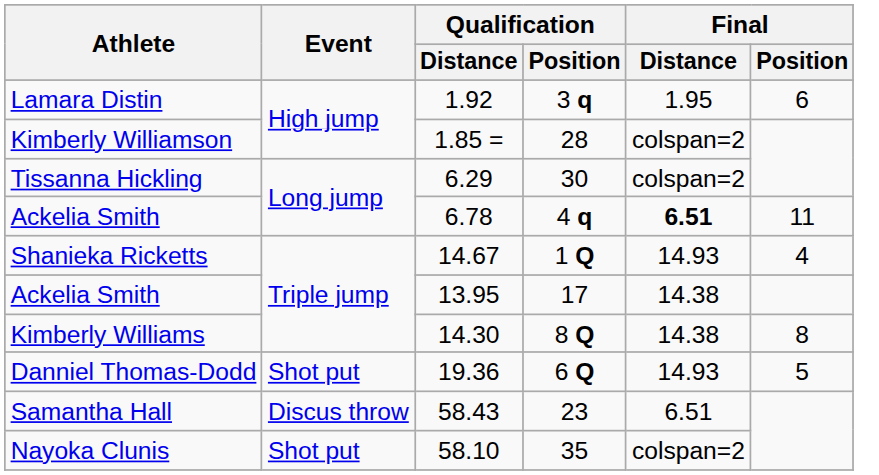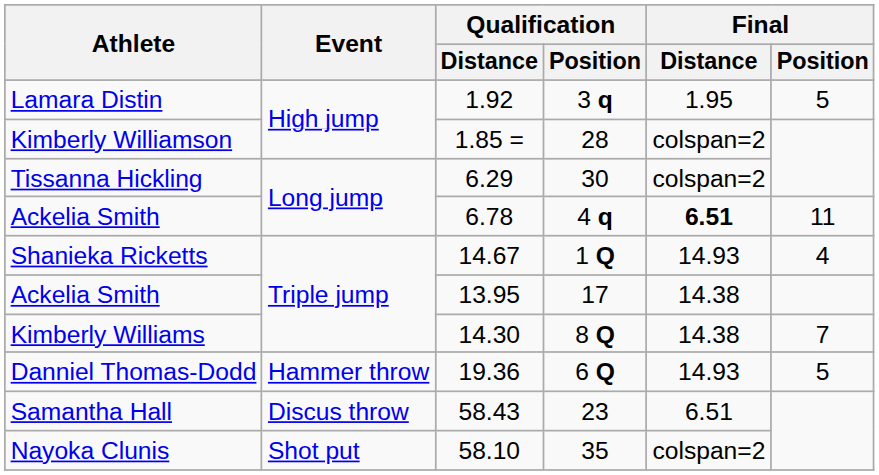(802, 100) 6 -> (823, 100) 5
(802, 334) 8 -> (823, 334) 7
(314, 373) Shot put -> (349, 373) Hammer throw
